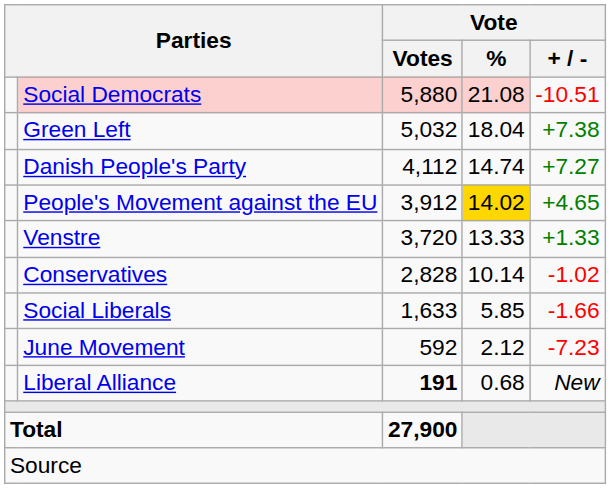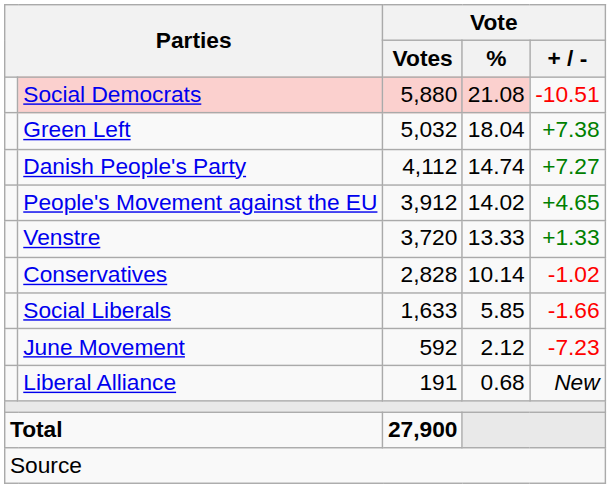(496, 202) gold background -> (496, 202) no background
(438, 382) bold -> (438, 382) normal
